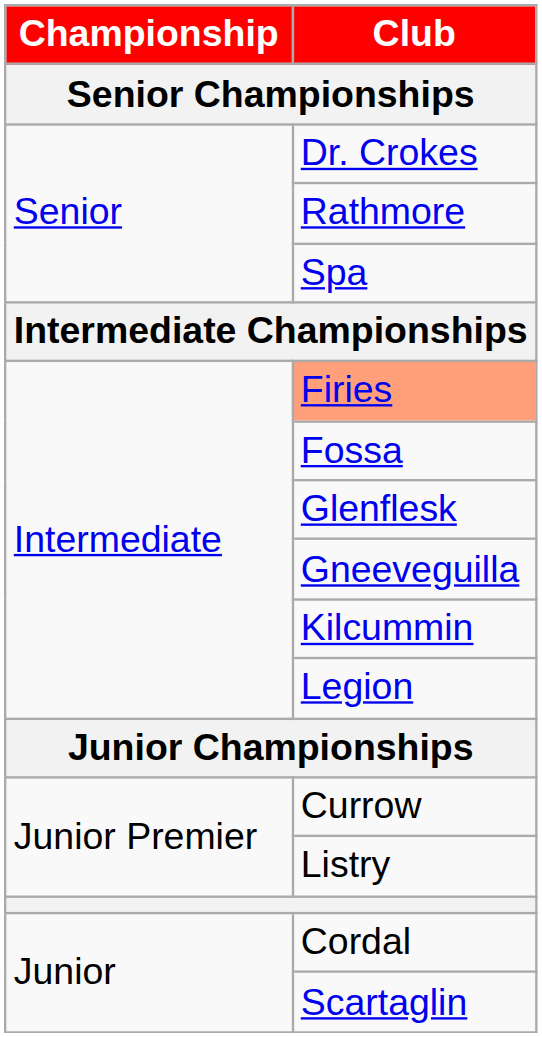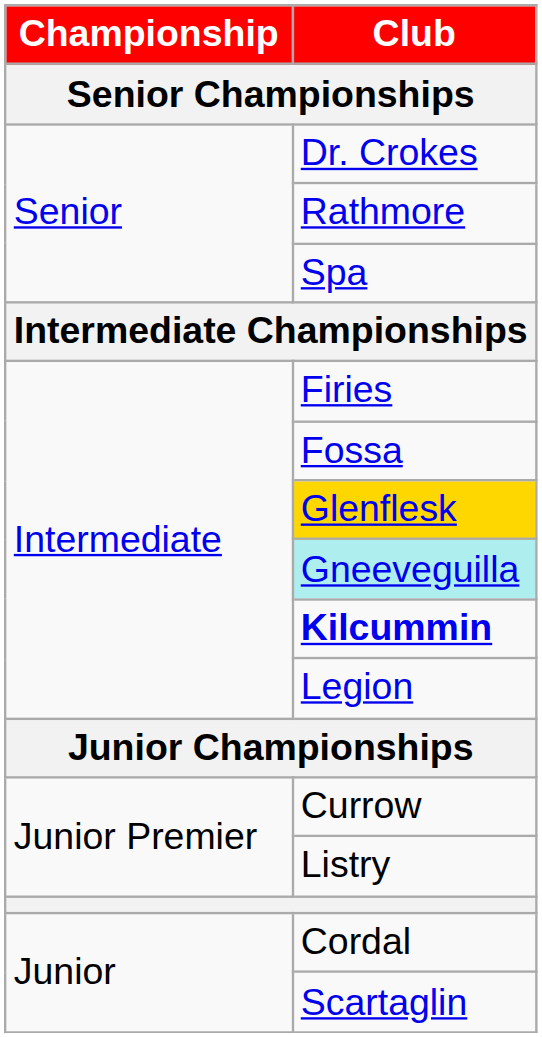(347, 390) lightsalmon background -> (347, 390) no background
(379, 509) no background -> (379, 509) gold background
(410, 568) no background -> (410, 568) paleturquoise background
(387, 627) normal -> (396, 627) bold
